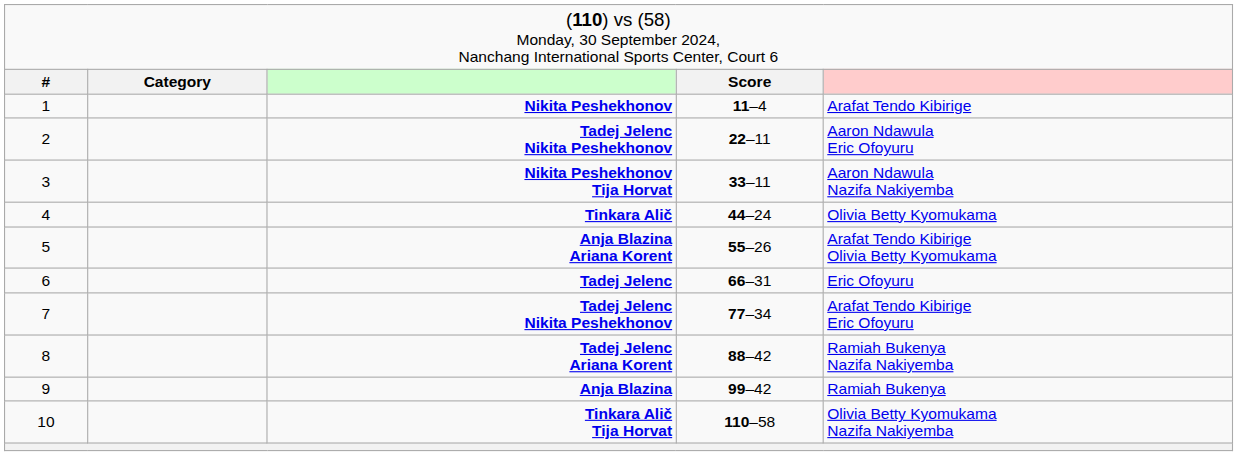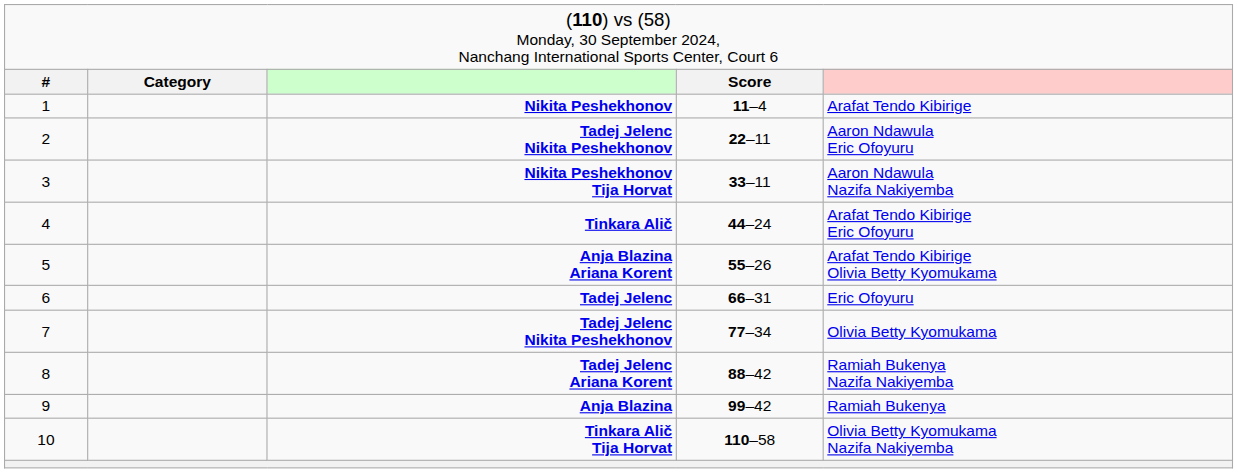(912, 215) Olivia Betty Kyomukama -> (899, 223) Arafat Tendo Kibirige Eric Ofoyuru
(899, 314) Arafat Tendo Kibirige Eric Ofoyuru -> (912, 331) Olivia Betty Kyomukama
